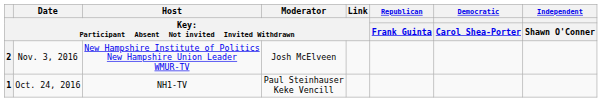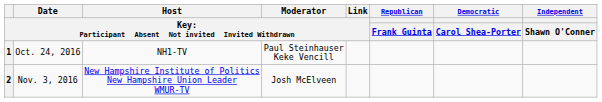rows swapped: (9, 85) <-> (9, 57)
